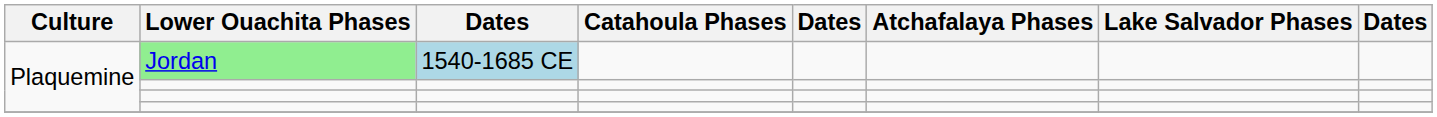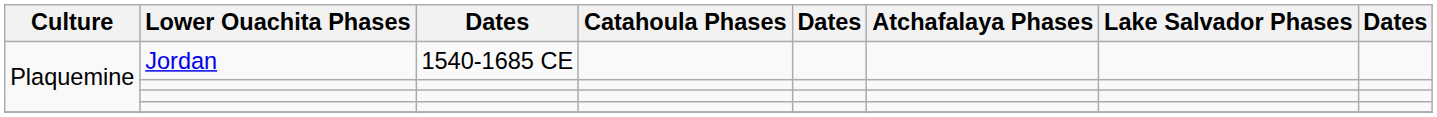(181, 60) lightgreen background -> (181, 60) no background
(497, 60) lightblue background -> (497, 60) no background
